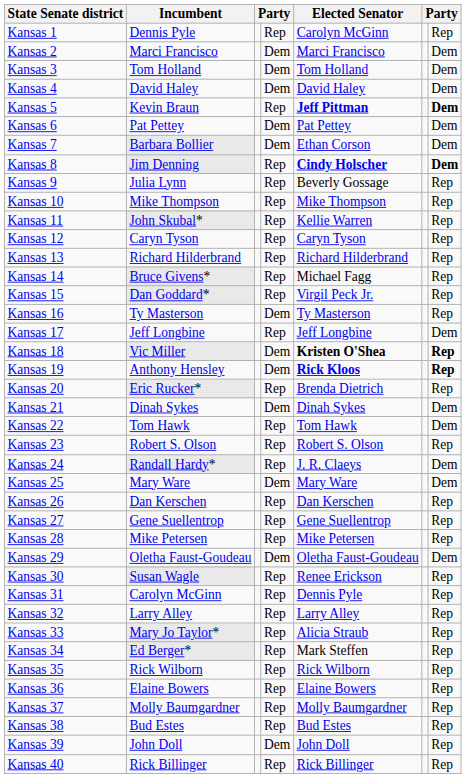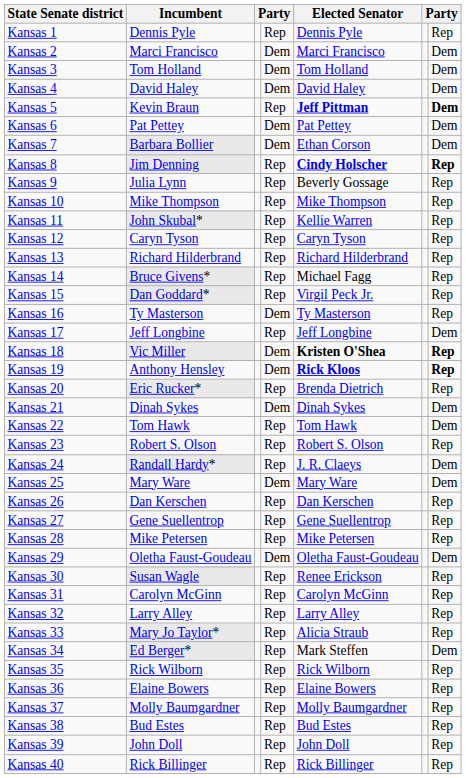(343, 32) Carolyn McGinn -> (329, 32) Dennis Pyle
(445, 164) Dem -> (443, 164) Rep
(329, 595) Dennis Pyle -> (343, 595) Carolyn McGinn
(442, 651) Rep -> (444, 651) Dem
(277, 745) Dem -> (275, 745) Rep
